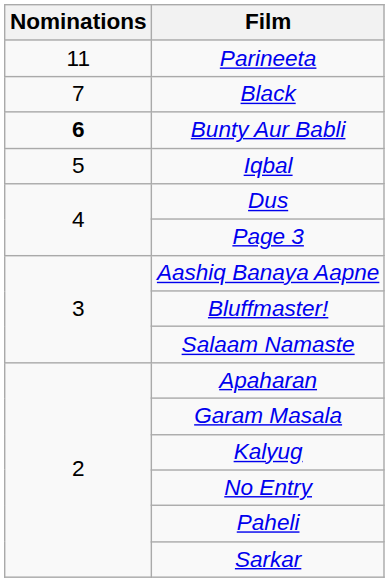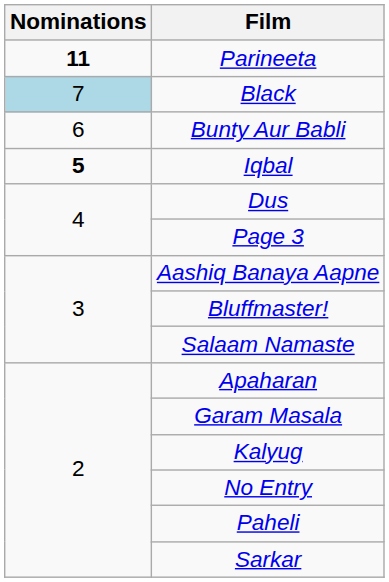(78, 58) normal -> (78, 58) bold
(78, 93) no background -> (78, 93) lightblue background
(78, 129) bold -> (78, 129) normal
(78, 165) normal -> (78, 165) bold
